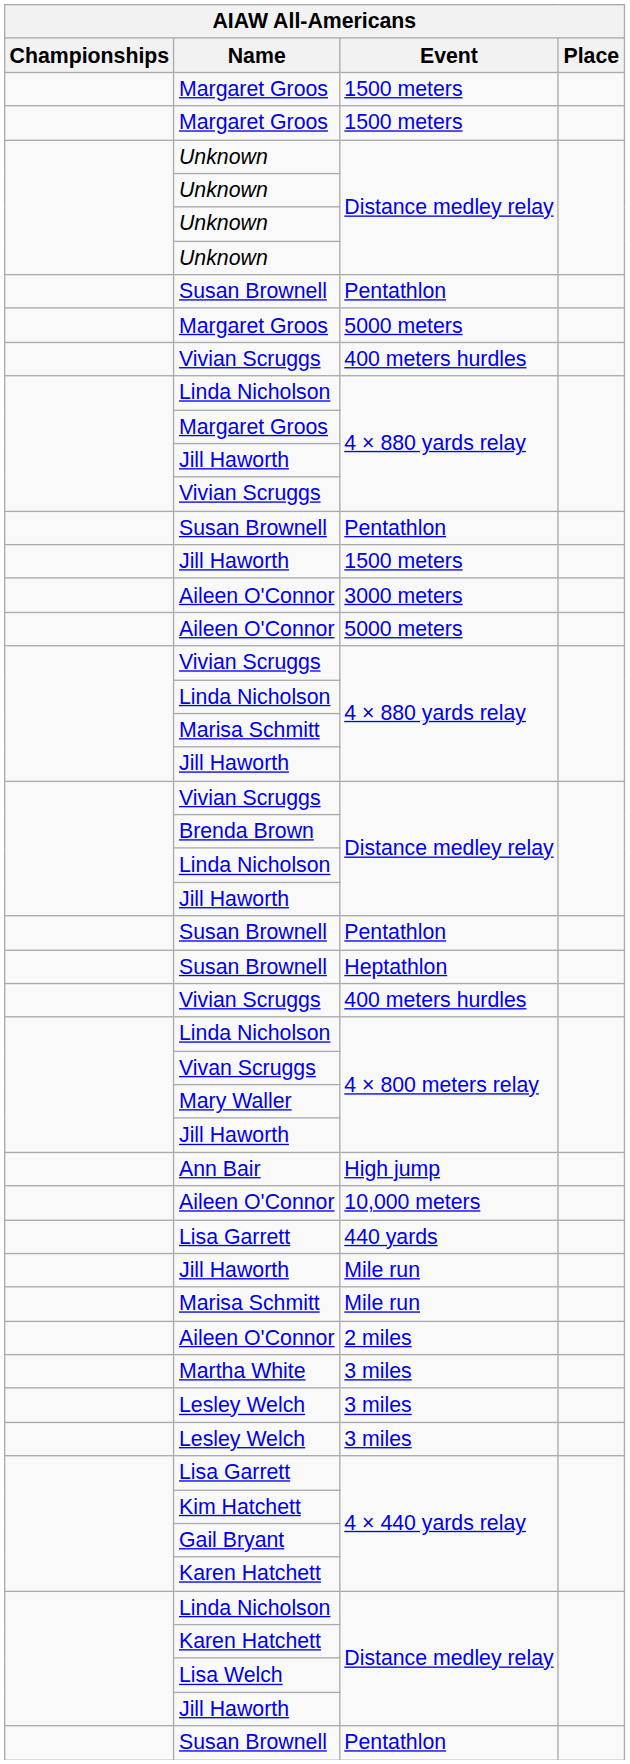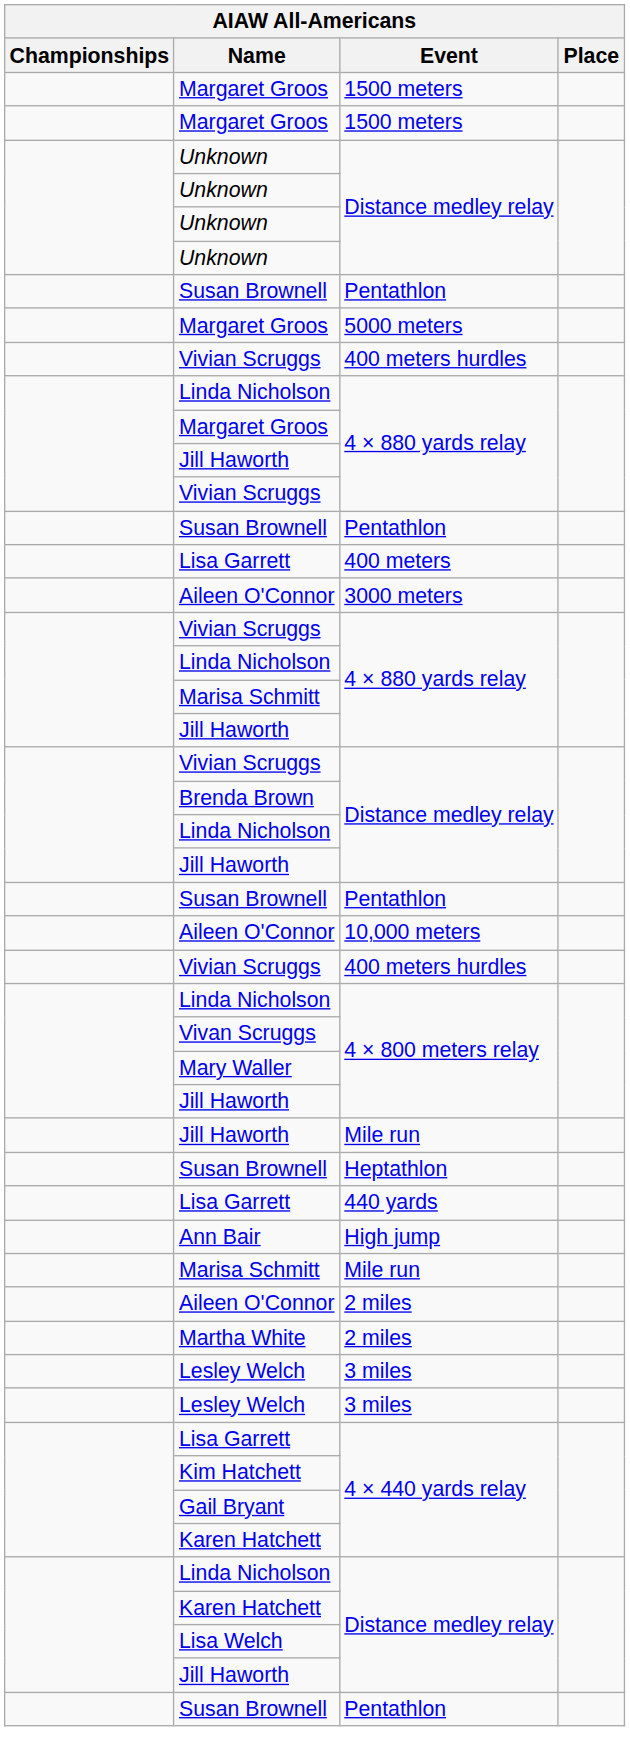+ row: (235, 561)
- row: (234, 561)
- row: (257, 628)
rows swapped: (257, 1202) <-> (253, 966)
rows swapped: (220, 1168) <-> (234, 1270)
+ row: (242, 1337)
- row: (242, 1371)
